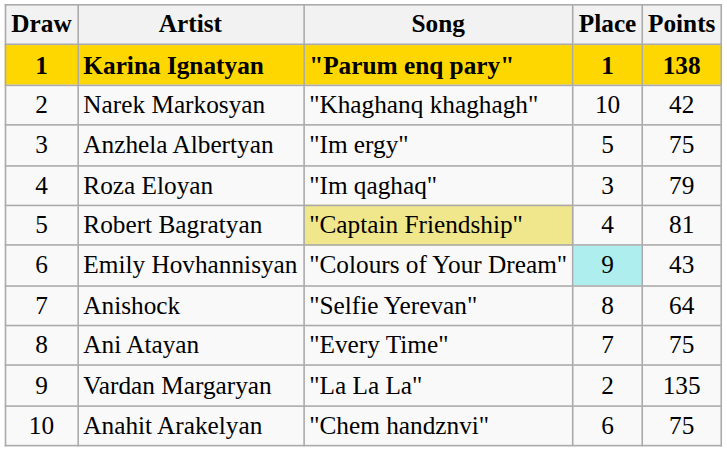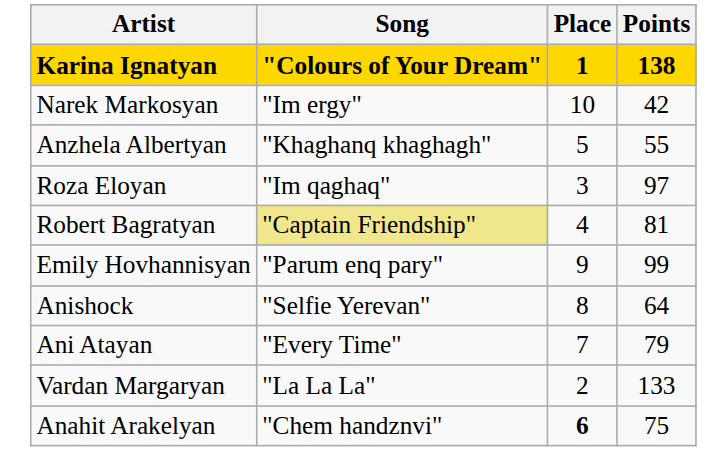- column: (41, 24)
(412, 64) "Parum enq pary" -> (402, 64) "Colours of Your Dream"
(424, 104) "Khaghanq khaghagh" -> (312, 104) "Im ergy"
(359, 144) "Im ergy" -> (377, 144) "Khaghanq khaghagh"
(682, 144) 75 -> (657, 144) 55
(682, 184) 79 -> (657, 184) 97
(438, 265) "Colours of Your Dream" -> (353, 265) "Parum enq pary"
(608, 265) paleturquoise background -> (582, 265) no background
(682, 265) 43 -> (657, 265) 99
(682, 345) 75 -> (657, 345) 79
(682, 385) 135 -> (657, 385) 133
(608, 425) normal -> (582, 425) bold
